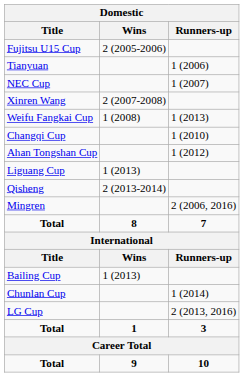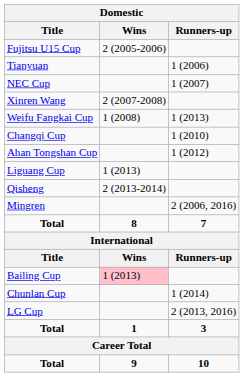(121, 275) no background -> (121, 275) pink background
